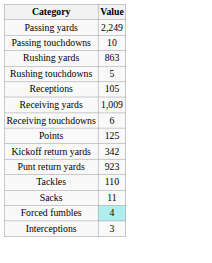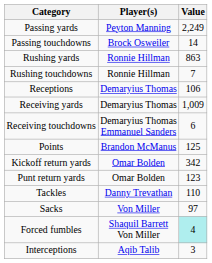+ column: (139, 12)
(112, 43) 10 -> (193, 43) 14
(112, 74) 5 -> (193, 74) 7
(112, 89) 105 -> (193, 89) 106
(112, 167) 923 -> (193, 178) 123
(112, 197) 11 -> (193, 208) 97
